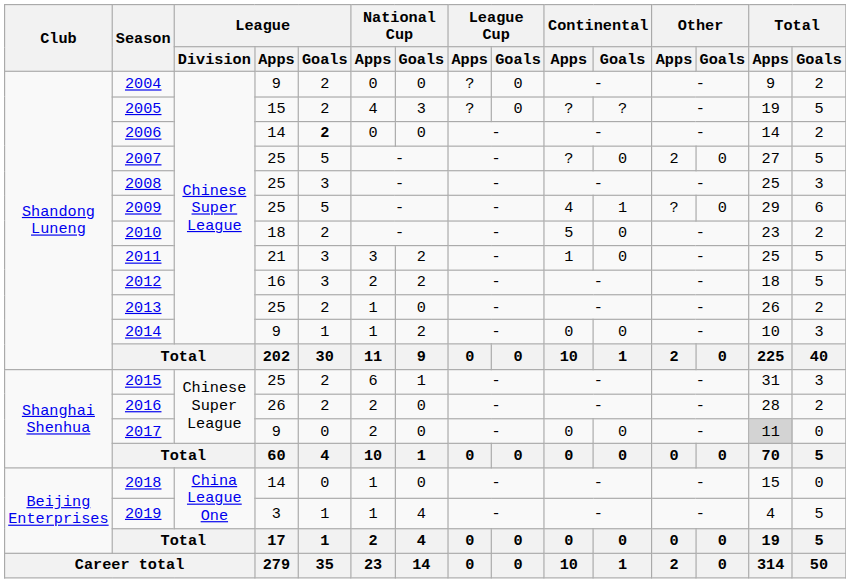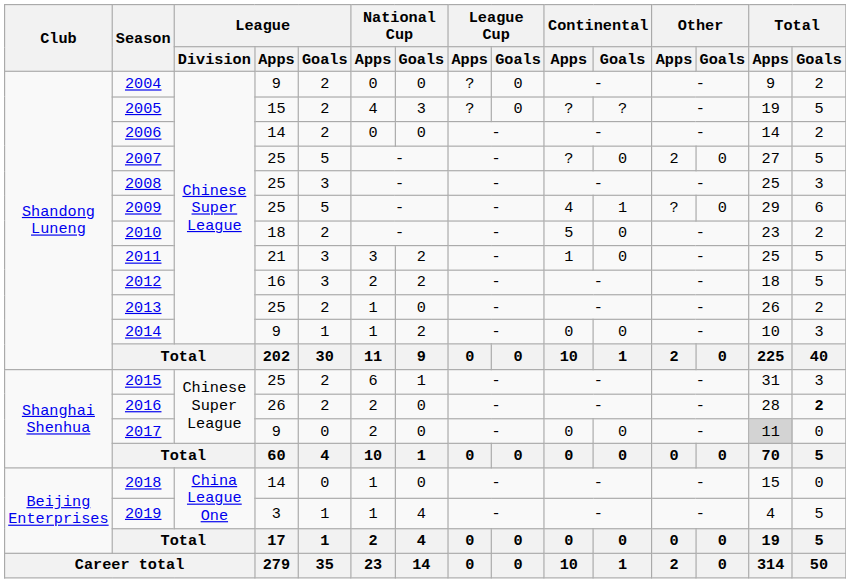(325, 134) bold -> (325, 134) normal
(819, 406) normal -> (819, 406) bold
